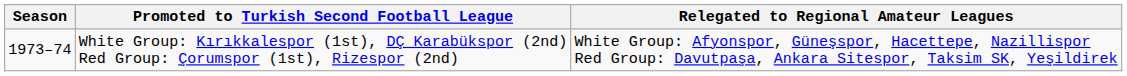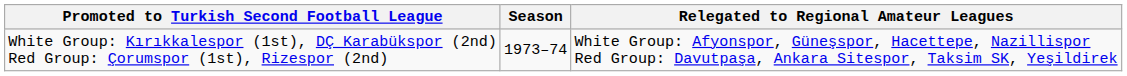columns swapped: (40, 17) <-> (323, 17)
